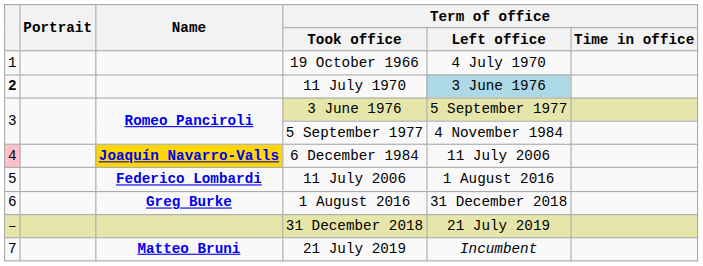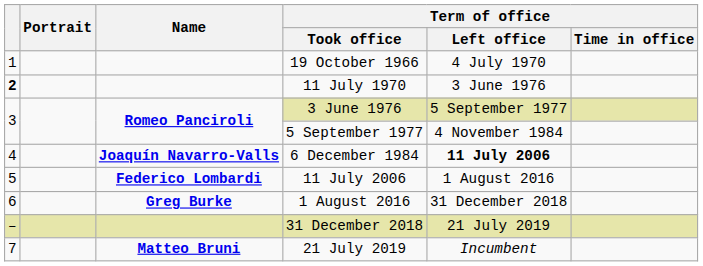(499, 86) lightblue background -> (499, 86) no background
(12, 156) pink background -> (12, 156) no background
(189, 156) gold background -> (189, 156) no background
(499, 156) normal -> (499, 156) bold
